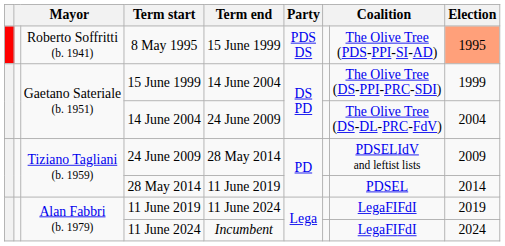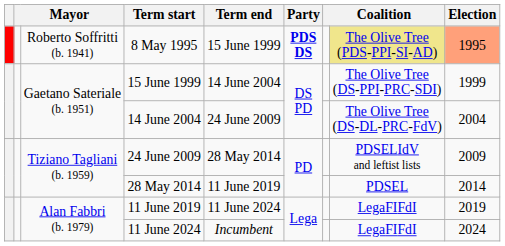(303, 44) normal -> (303, 44) bold
(387, 44) no background -> (387, 44) khaki background
